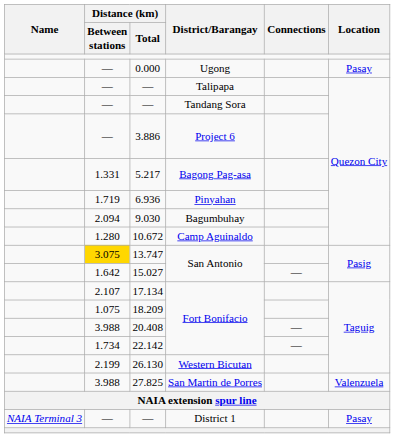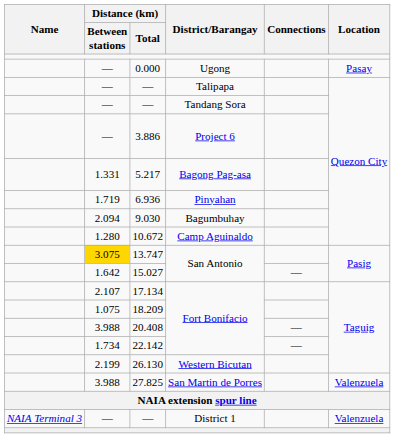(359, 419) Pasay -> (359, 419) Valenzuela
